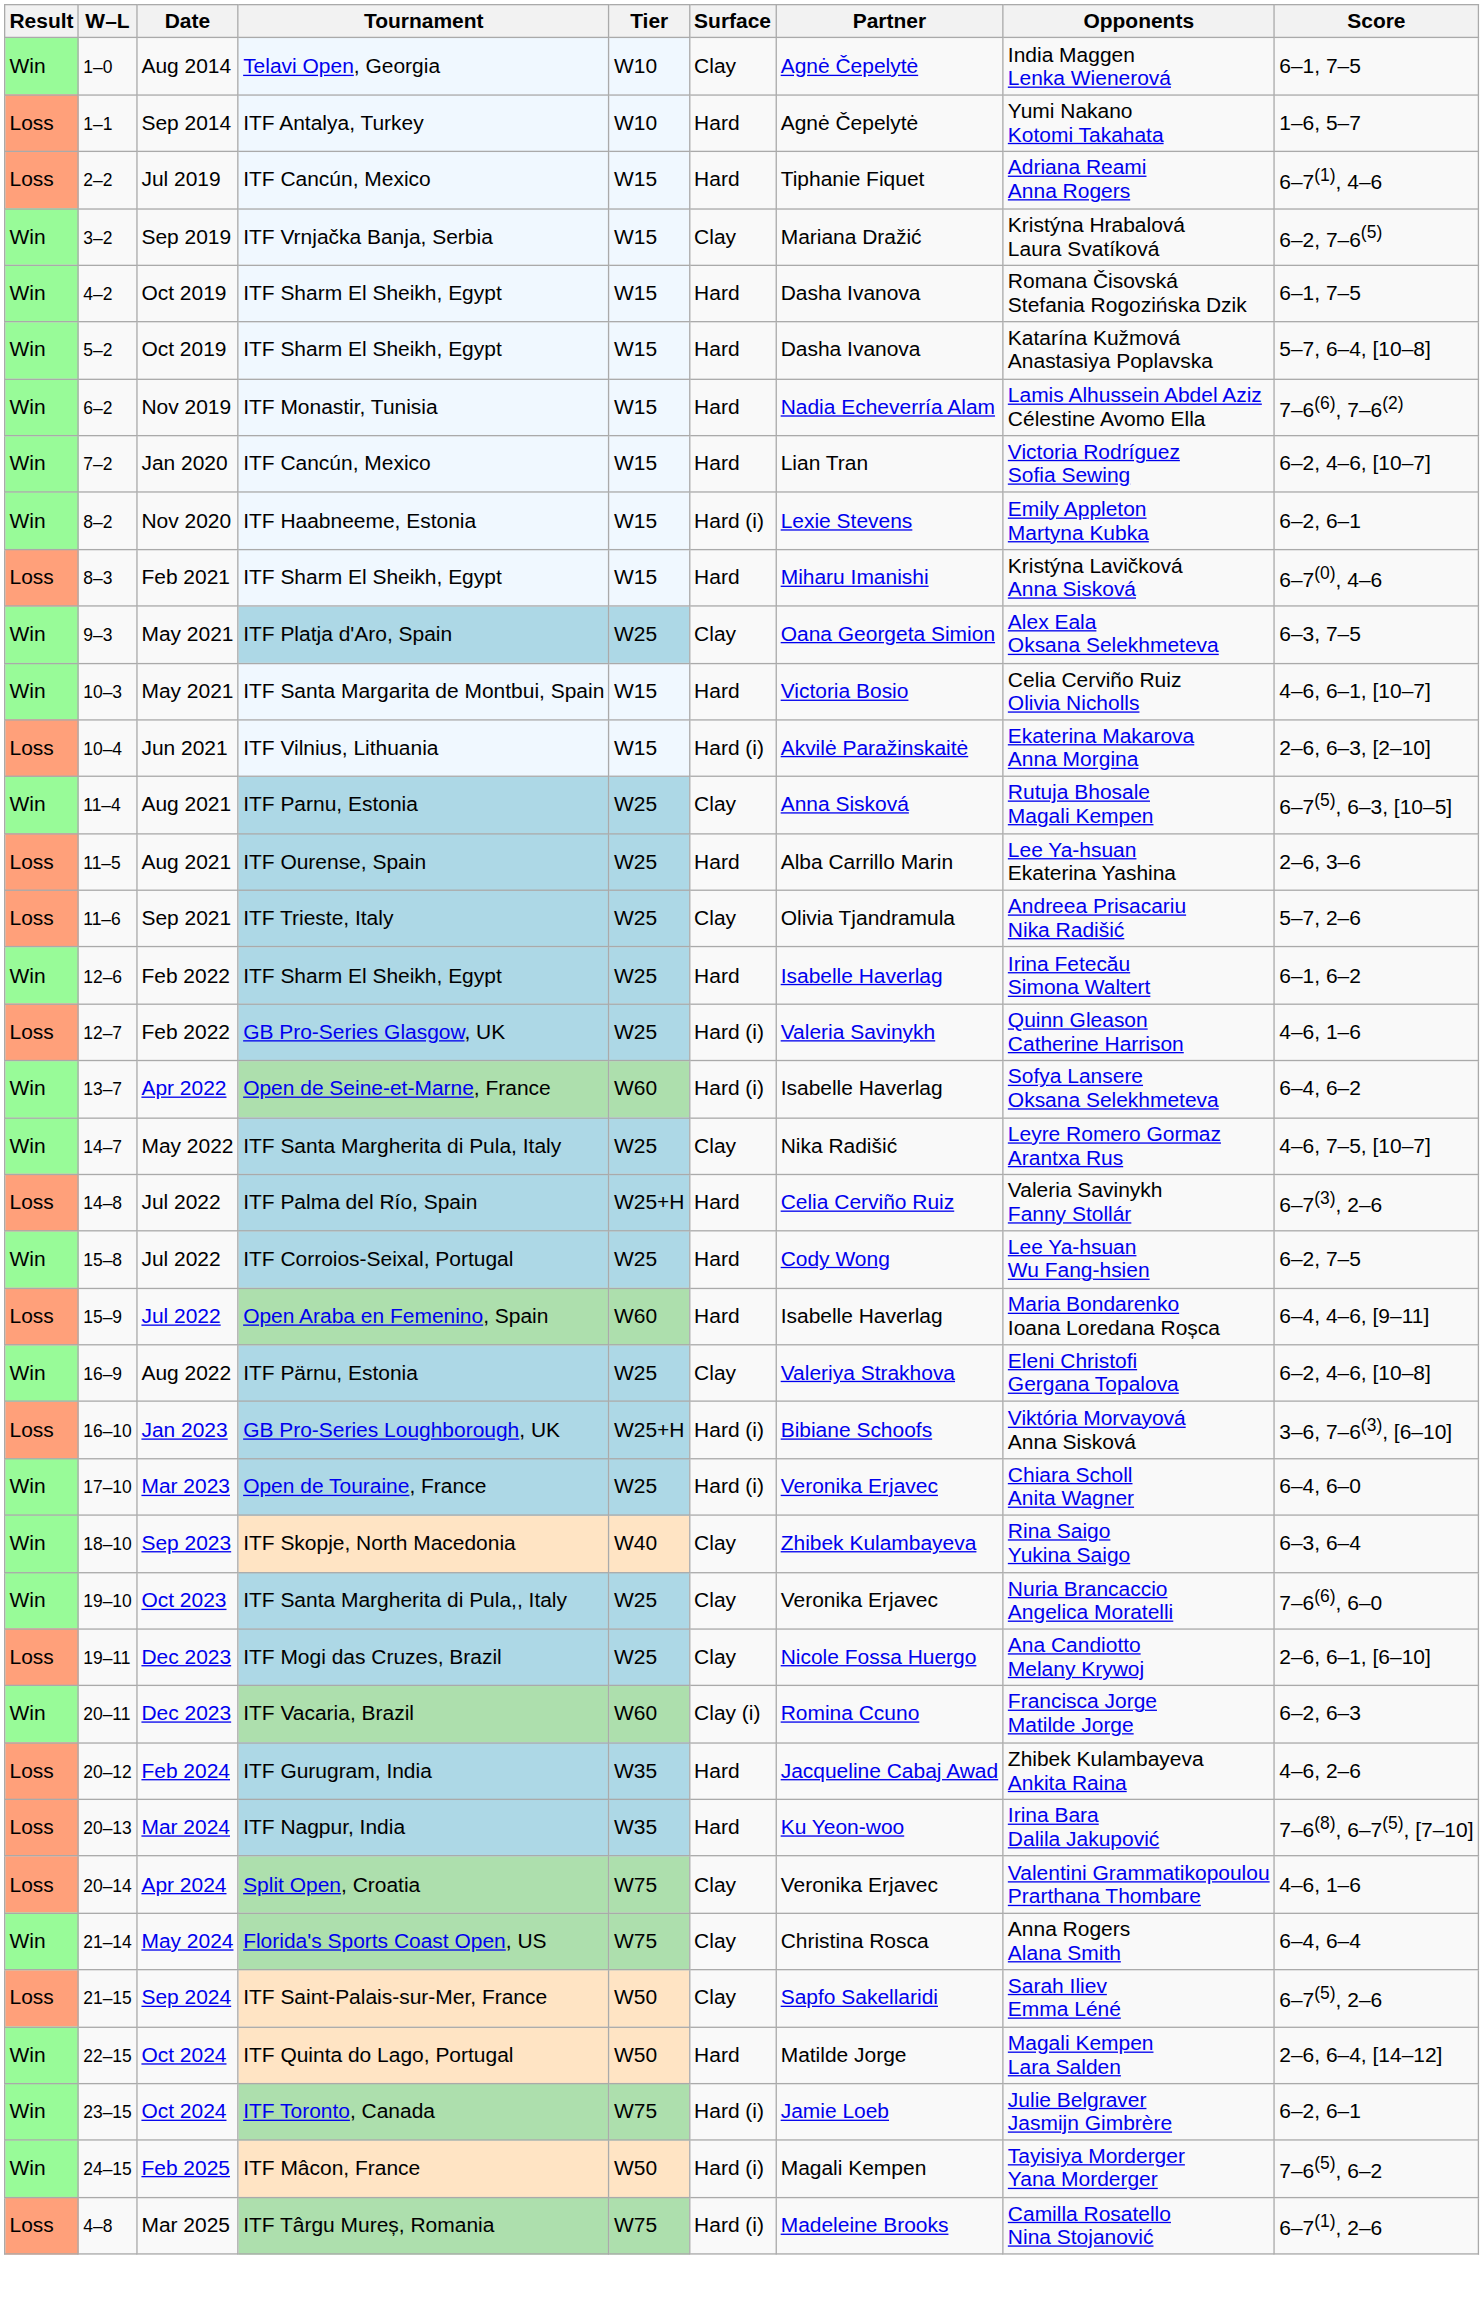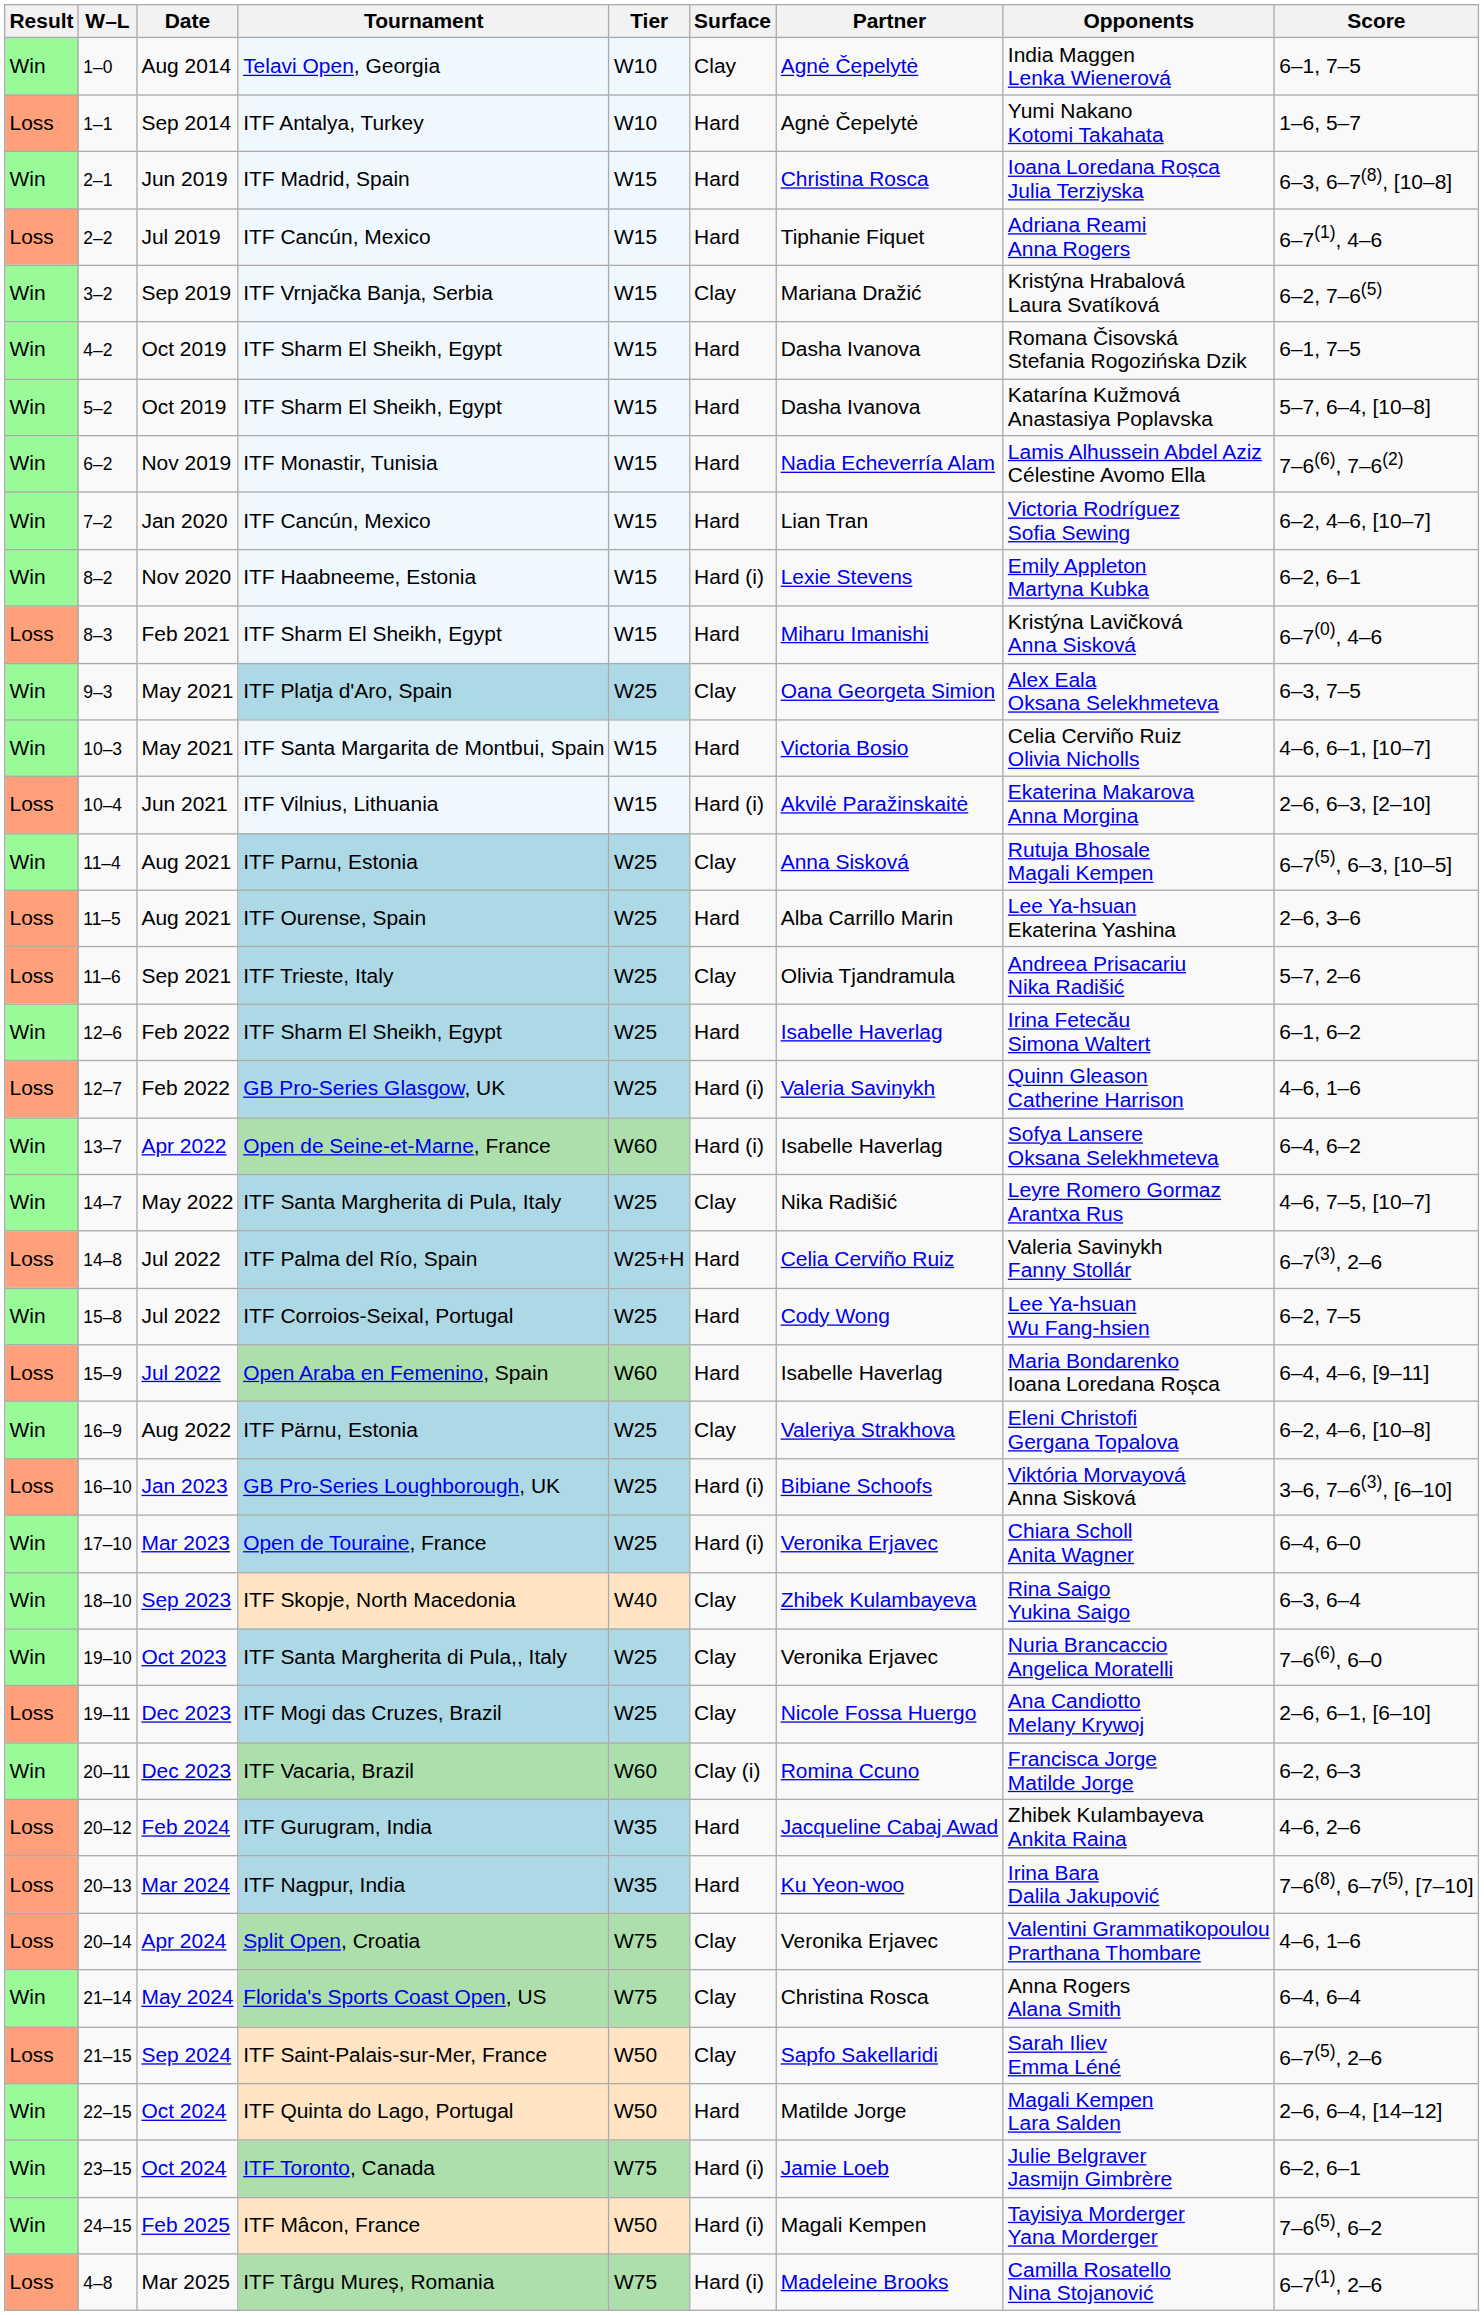+ row: (98, 181)
(649, 1429) W25+H -> (636, 1486) W25
